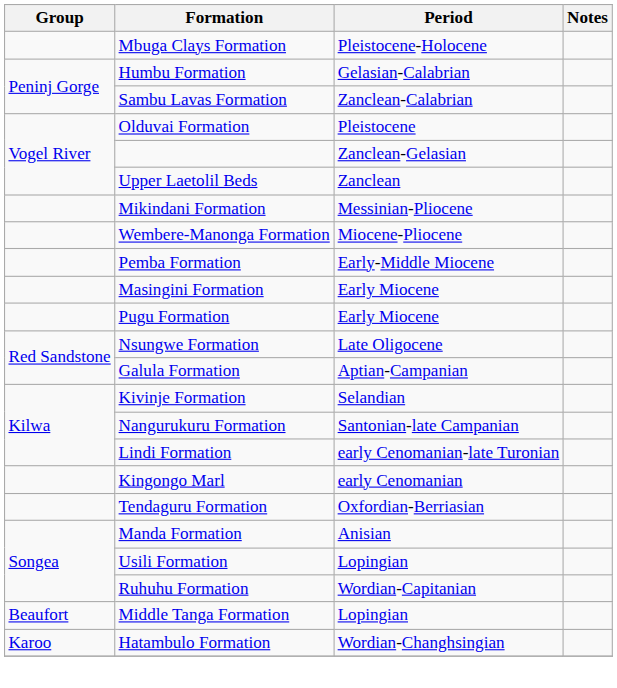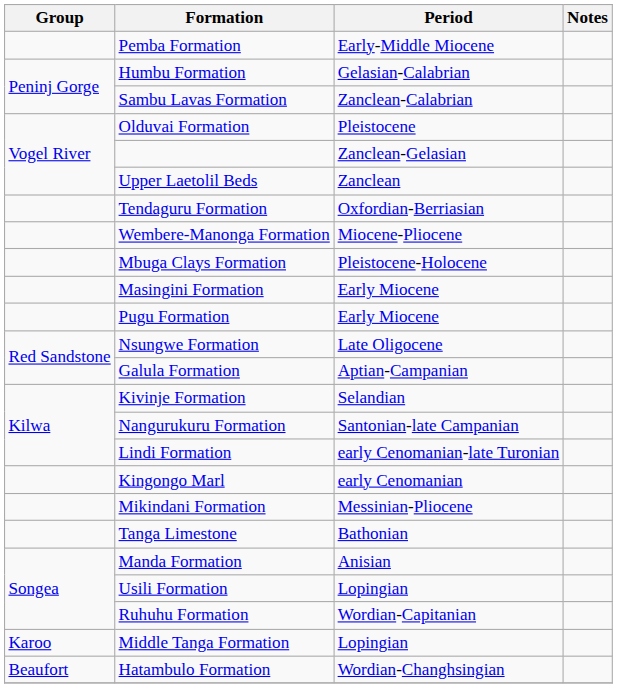rows swapped: (202, 45) <-> (180, 262)
rows swapped: (192, 208) <-> (193, 506)
+ row: (178, 533)
(38, 615) Beaufort -> (30, 642) Karoo
(30, 642) Karoo -> (38, 669) Beaufort
